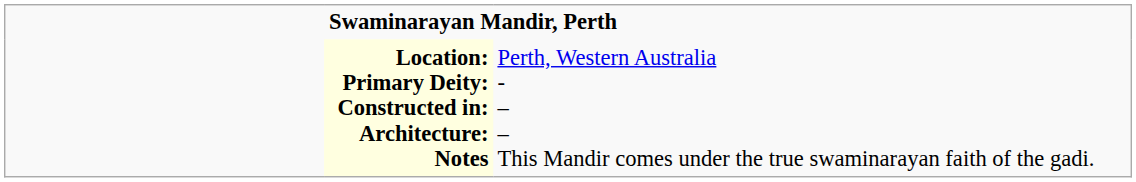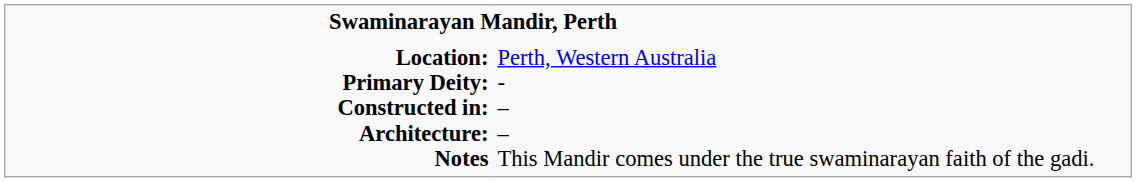(413, 107) lightyellow background -> (413, 107) no background
